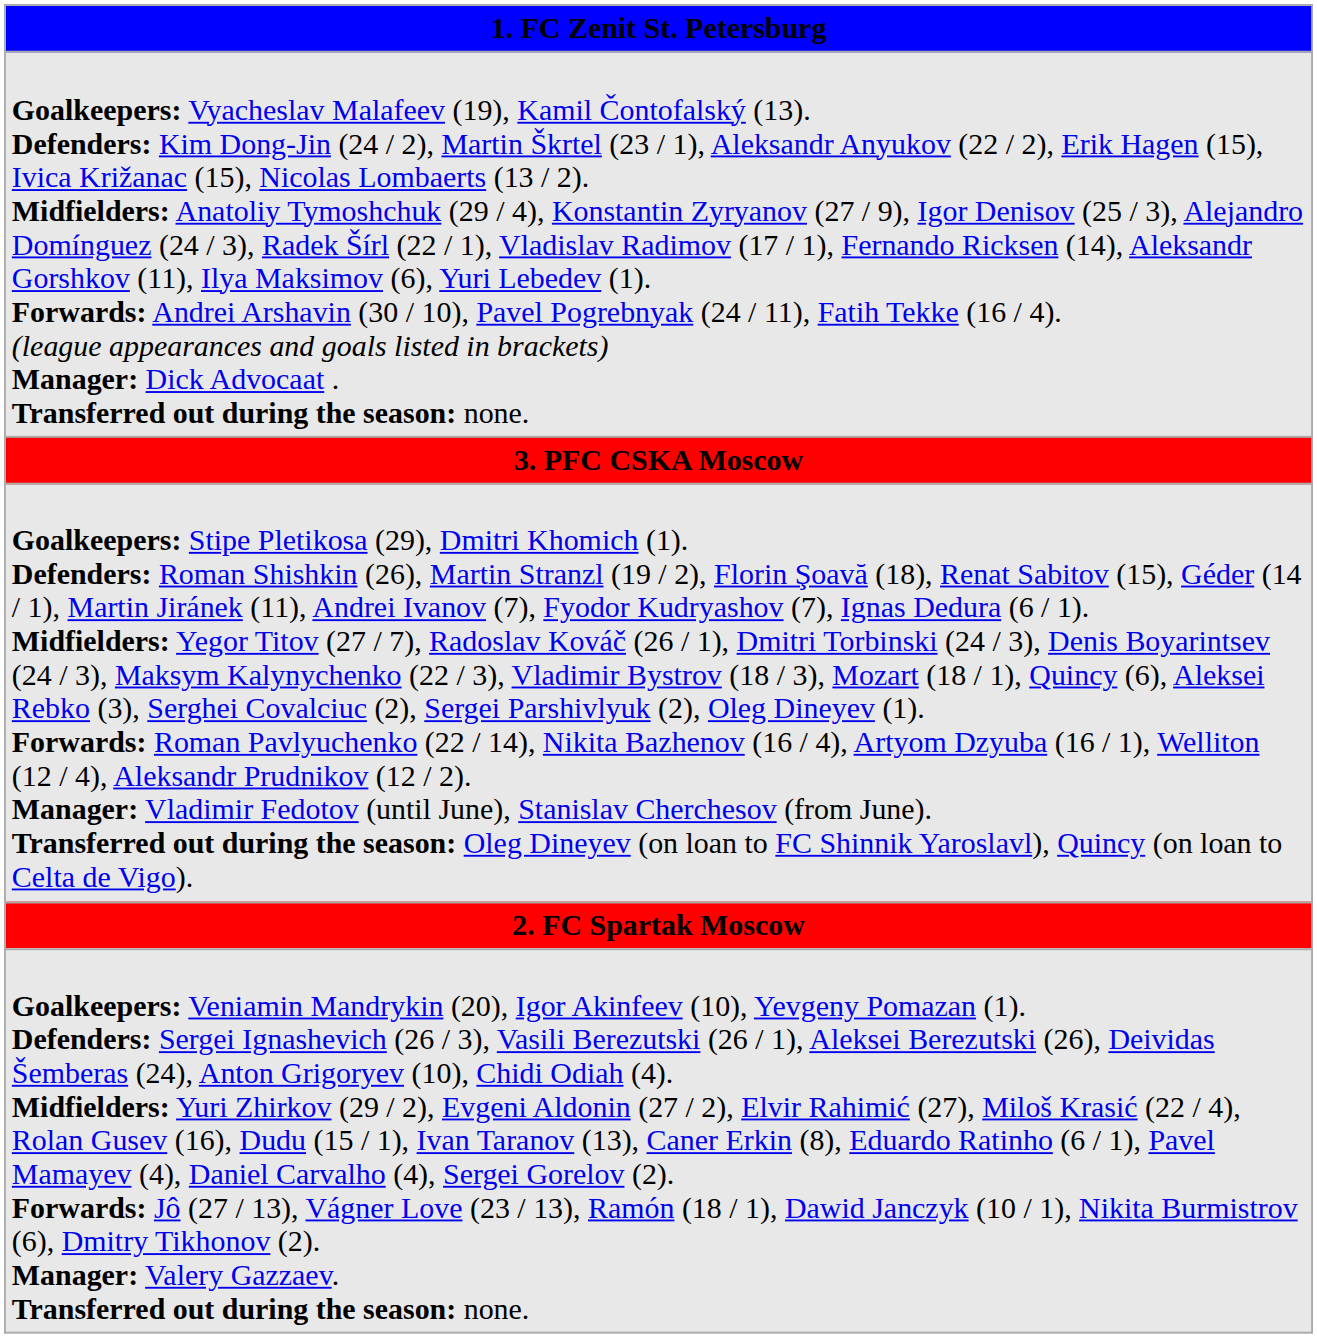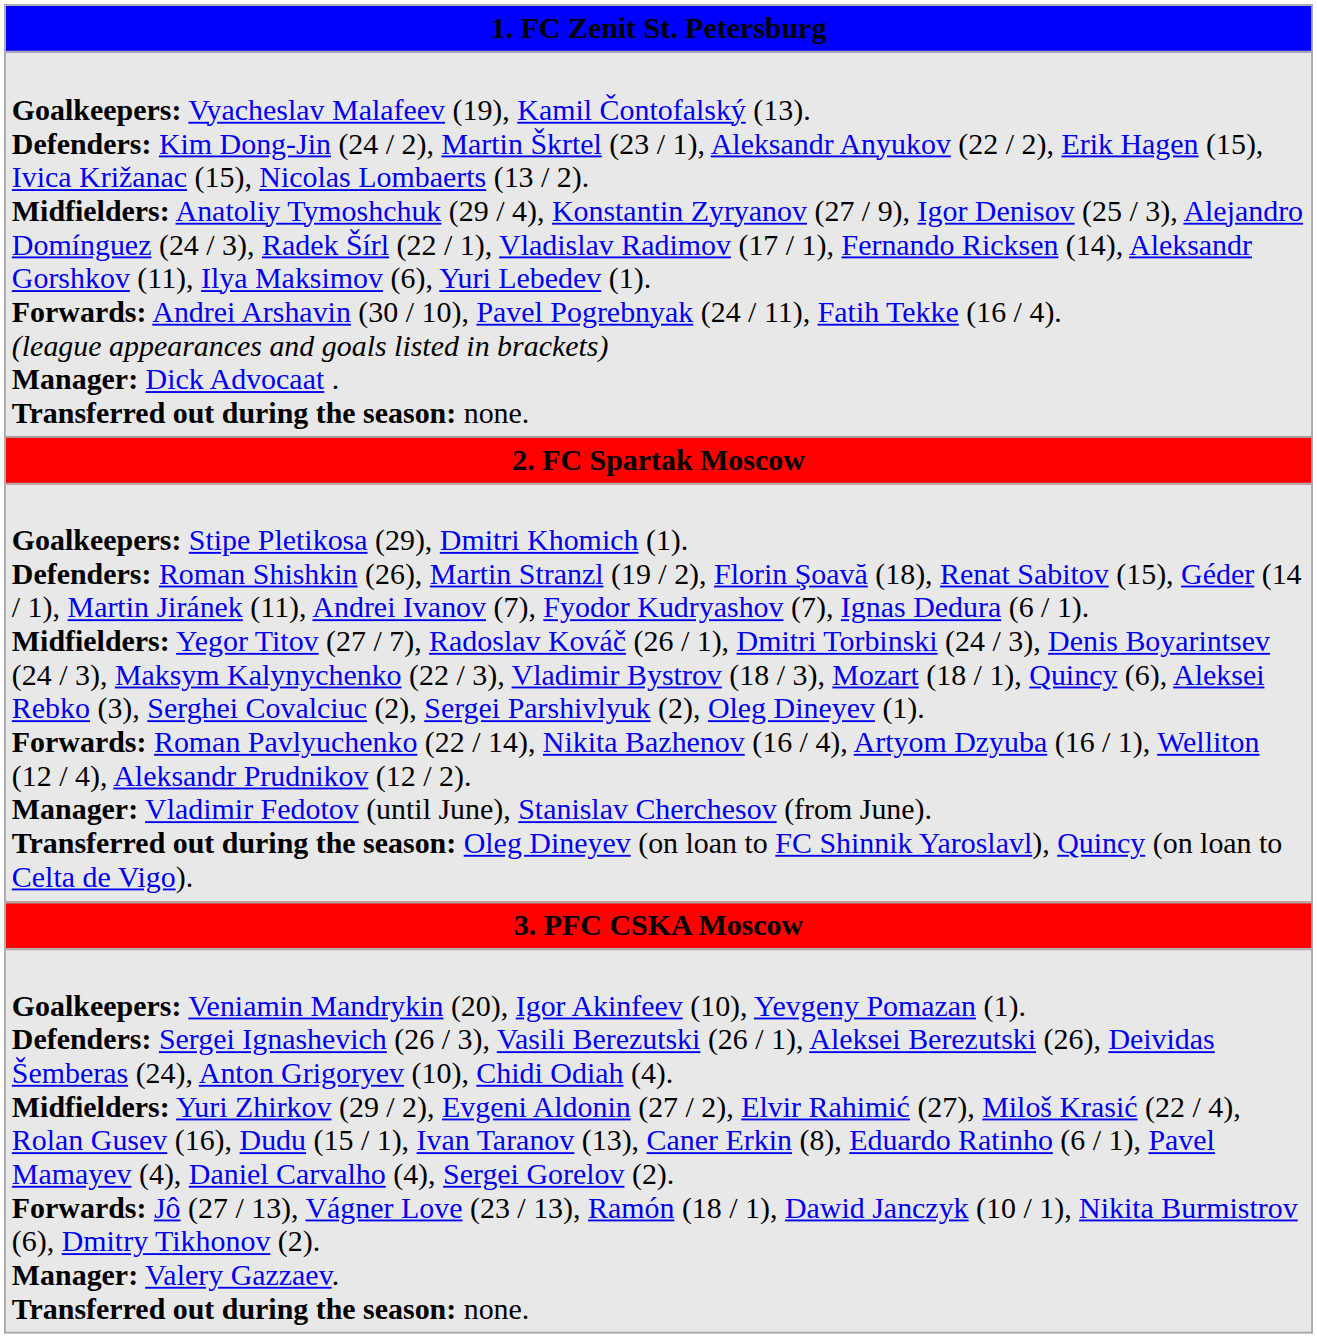(658, 459) 3. PFC CSKA Moscow -> (658, 459) 2. FC Spartak Moscow
(658, 924) 2. FC Spartak Moscow -> (658, 924) 3. PFC CSKA Moscow
